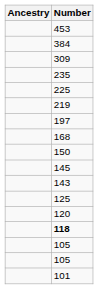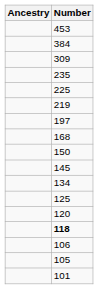(62, 183) 143 -> (62, 183) 134
(62, 245) 105 -> (62, 245) 106
